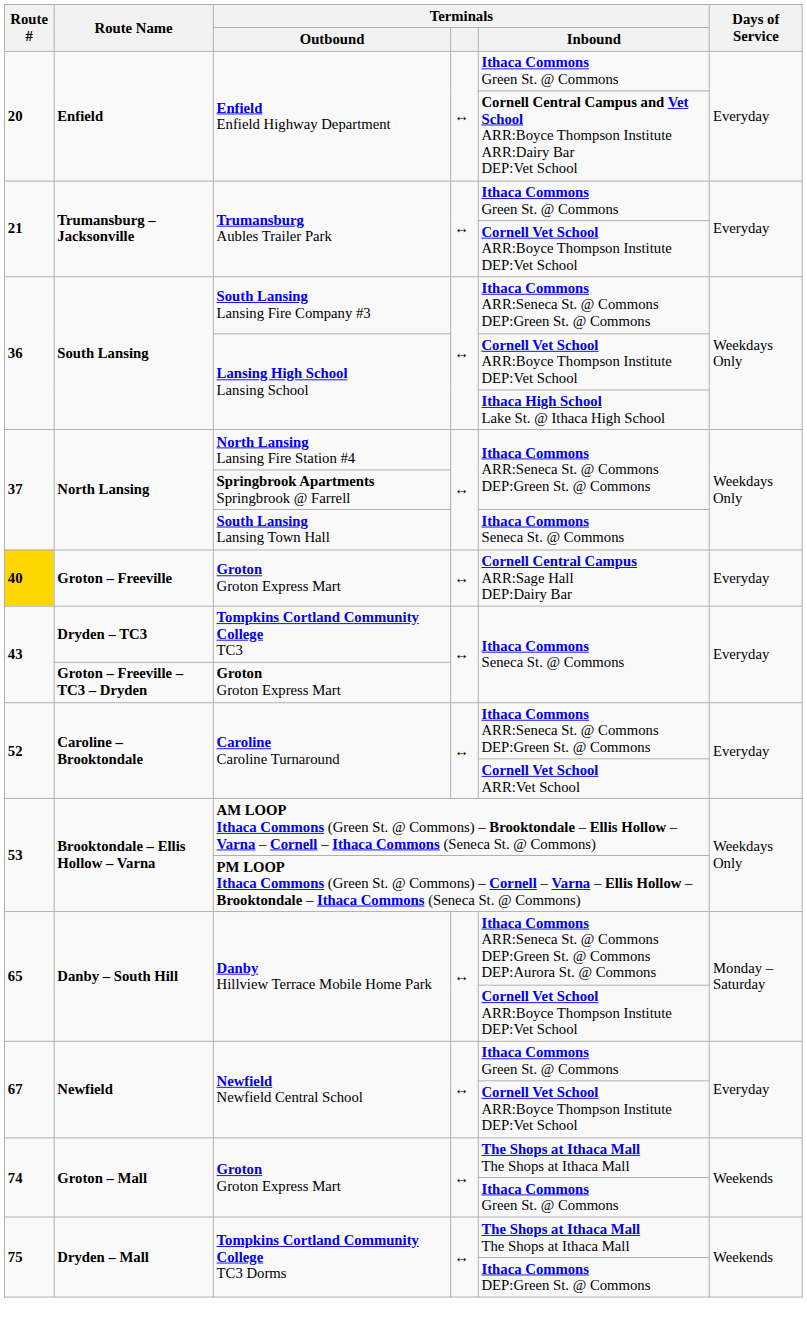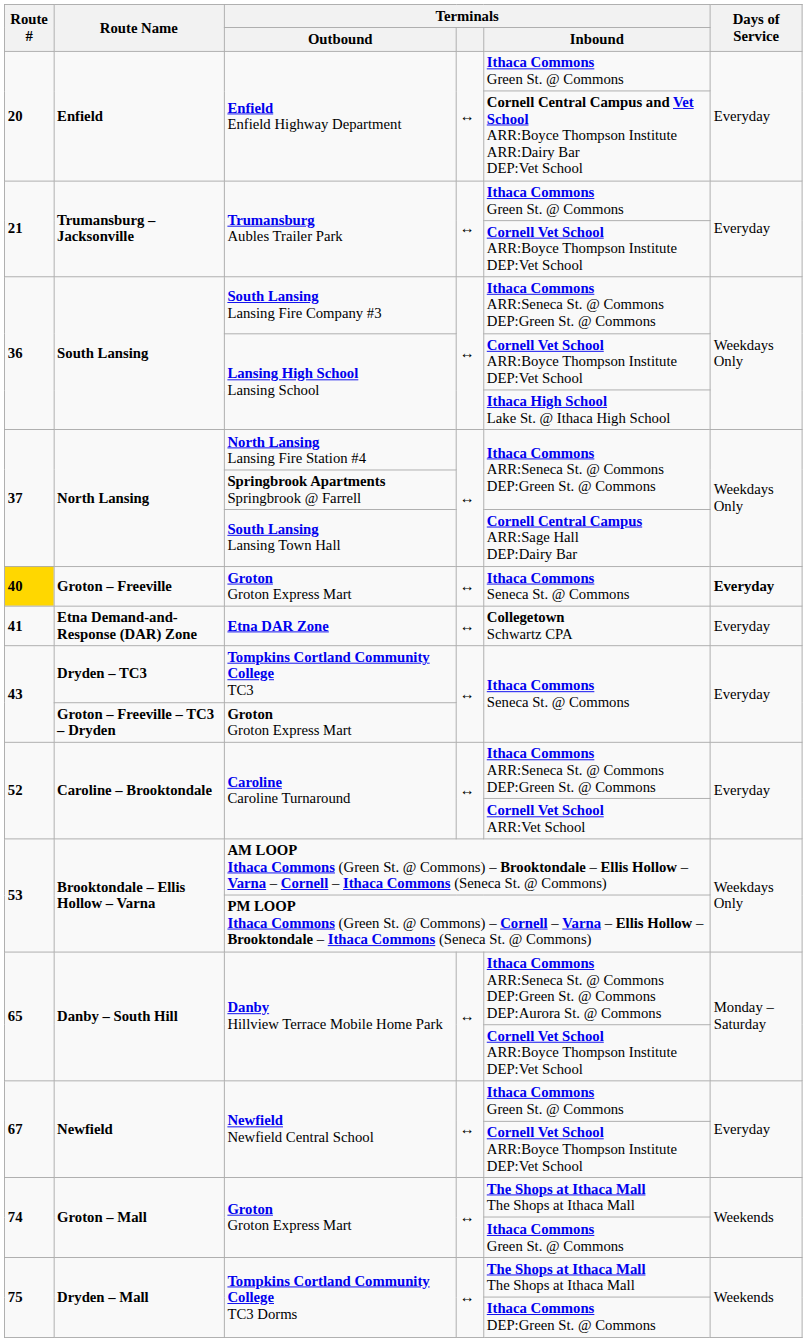(553, 529) Ithaca Commons Seneca St. @ Commons -> (564, 537) Cornell Central Campus ARR:Sage Hall DEP:Dairy Bar
(559, 577) Cornell Central Campus ARR:Sage Hall DEP:Dairy Bar -> (558, 586) Ithaca Commons Seneca St. @ Commons
(741, 577) normal -> (744, 586) bold
+ row: (127, 626)
